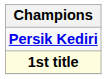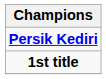(53, 62) lightyellow background -> (53, 62) no background
